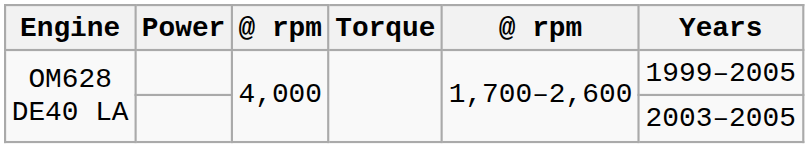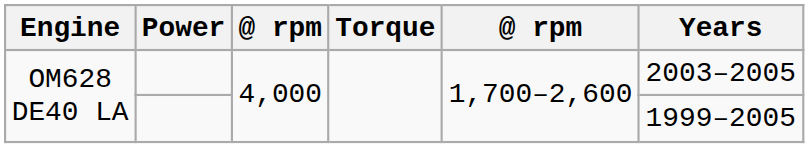(721, 73) 1999–2005 -> (721, 73) 2003–2005
(721, 118) 2003–2005 -> (721, 118) 1999–2005
